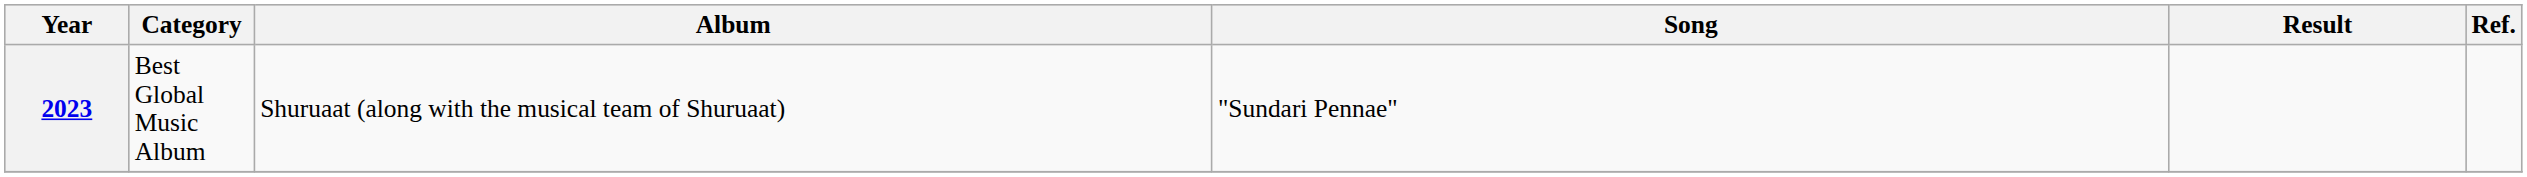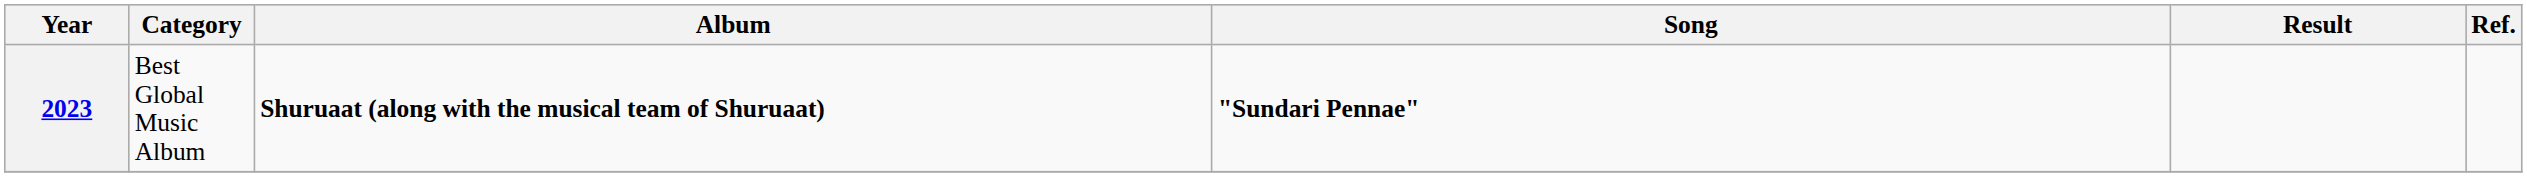(523, 107) normal -> (543, 107) bold
(1308, 107) normal -> (1319, 107) bold
